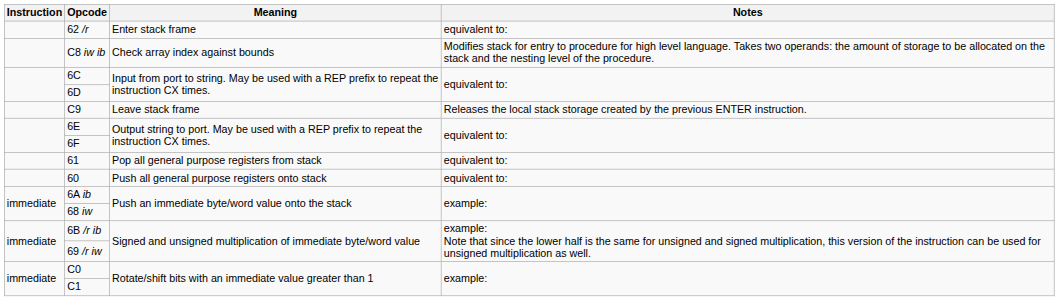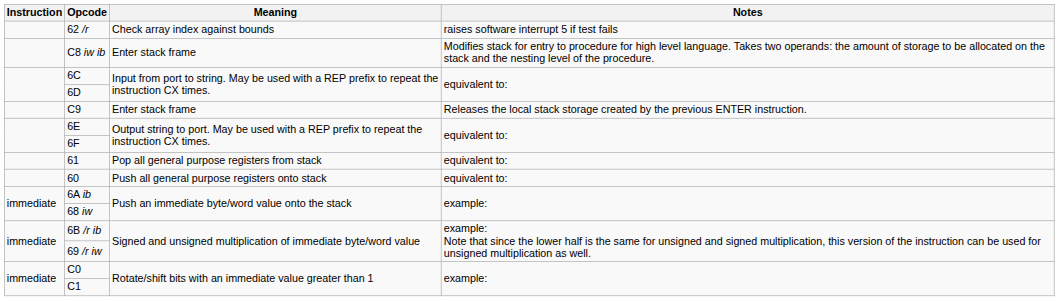(154, 30) Enter stack frame -> (193, 30) Check array index against bounds
(476, 30) equivalent to: -> (531, 30) raises software interrupt 5 if test fails
(193, 53) Check array index against bounds -> (154, 53) Enter stack frame
(156, 110) Leave stack frame -> (154, 110) Enter stack frame
